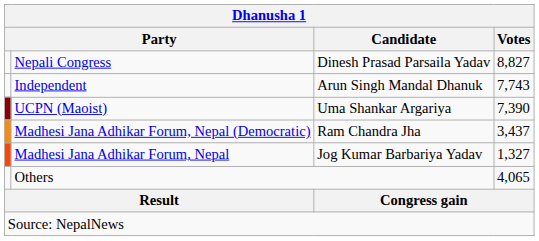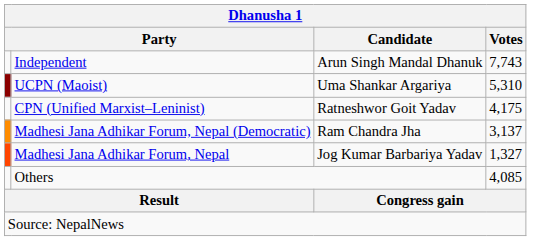- row: (63, 62)
(513, 108) 7,390 -> (506, 85) 5,310
+ row: (110, 108)
(513, 131) 3,437 -> (506, 131) 3,137
(513, 177) 4,065 -> (506, 177) 4,085
